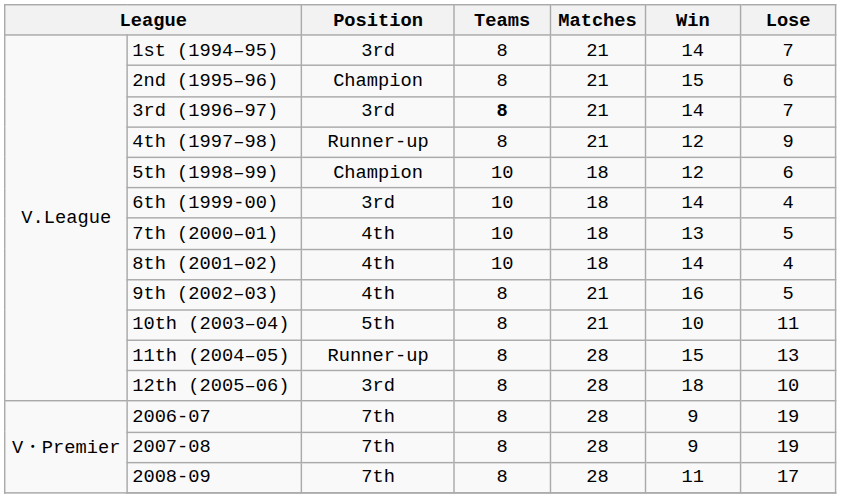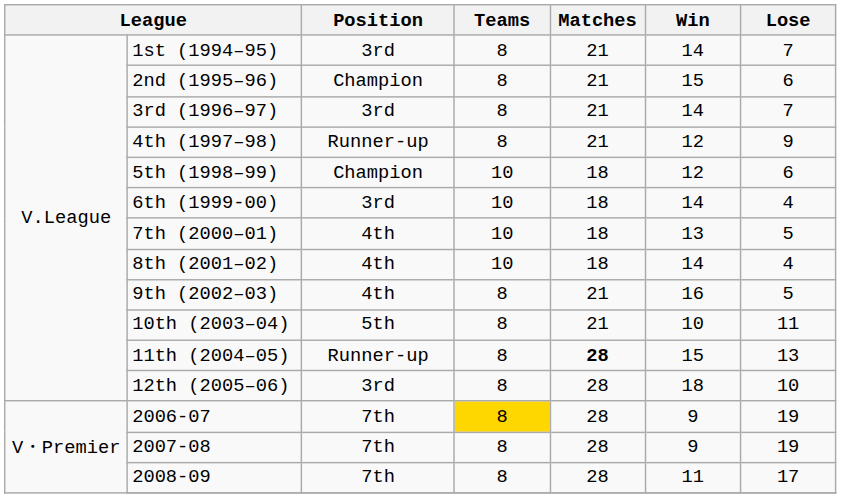(502, 112) bold -> (502, 112) normal
(597, 356) normal -> (597, 356) bold
(502, 417) no background -> (502, 417) gold background
